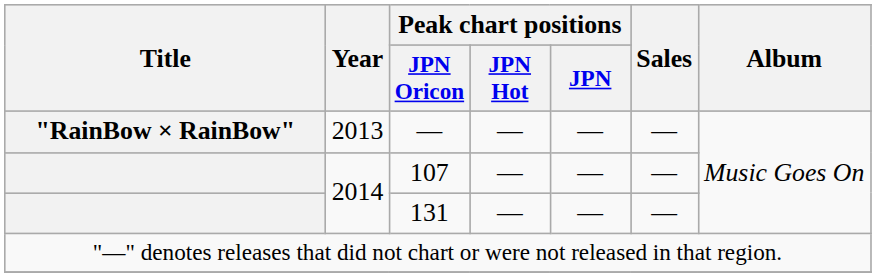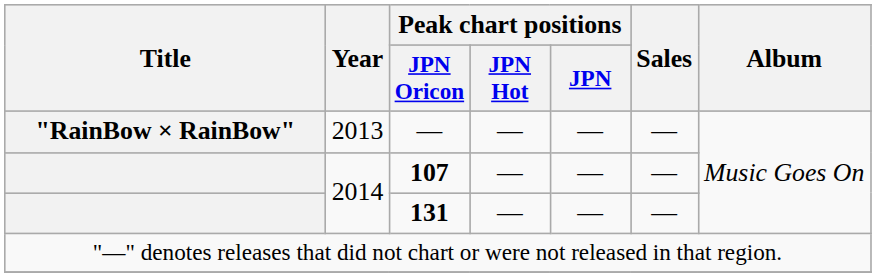(429, 172) normal -> (429, 172) bold
(429, 213) normal -> (429, 213) bold
